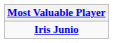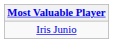(56, 30) bold -> (56, 30) normal
